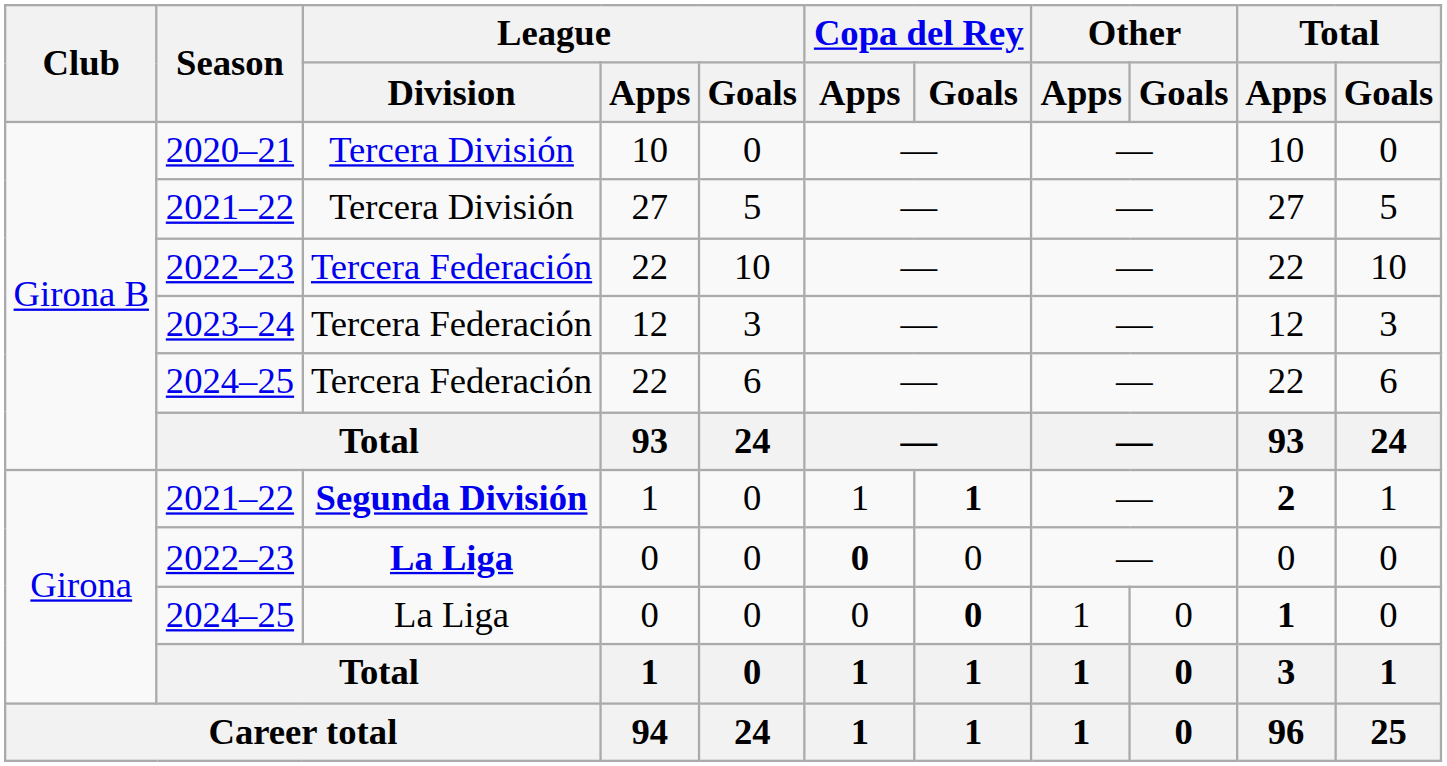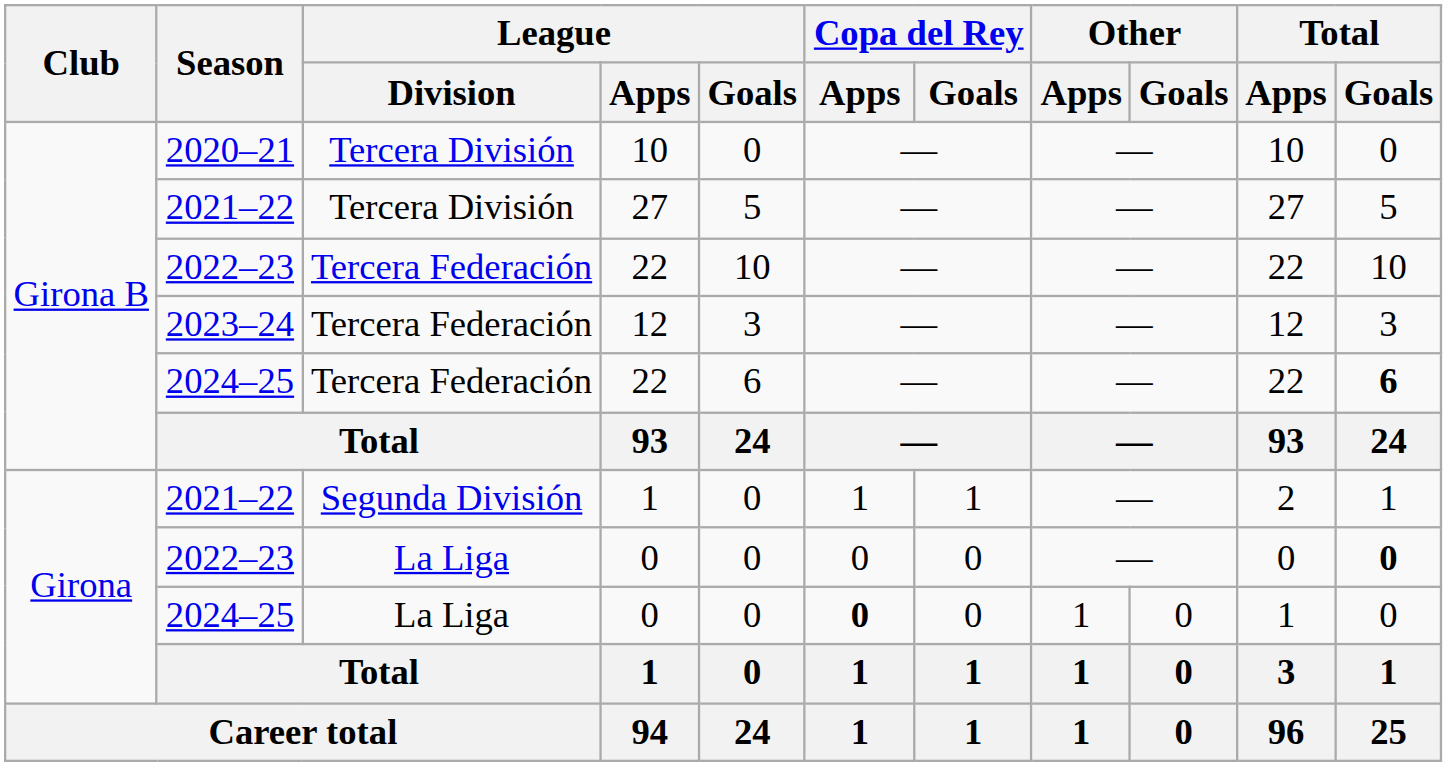(1388, 382) normal -> (1388, 382) bold
(452, 498) bold -> (452, 498) normal
(973, 498) bold -> (973, 498) normal
(1286, 498) bold -> (1286, 498) normal
(452, 556) bold -> (452, 556) normal
(860, 556) bold -> (860, 556) normal
(1388, 556) normal -> (1388, 556) bold
(860, 614) normal -> (860, 614) bold
(973, 614) bold -> (973, 614) normal
(1286, 614) bold -> (1286, 614) normal
